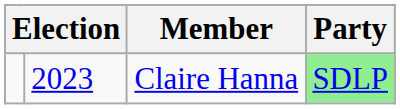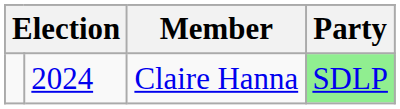(62, 77) 2023 -> (62, 77) 2024
